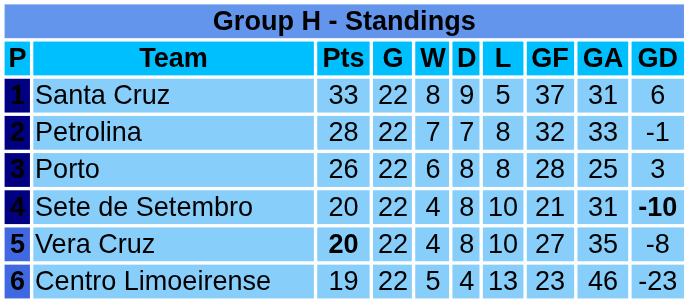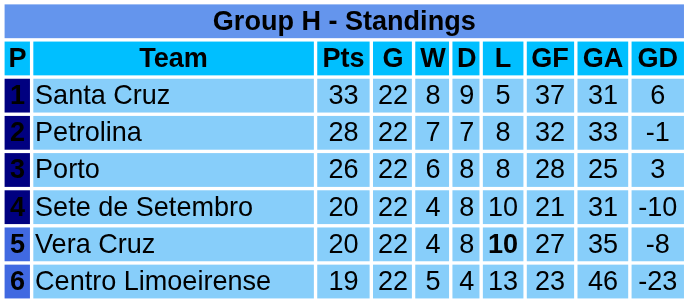(658, 206) bold -> (658, 206) normal
(344, 244) bold -> (344, 244) normal
(503, 244) normal -> (503, 244) bold
